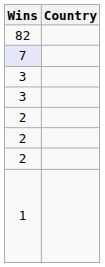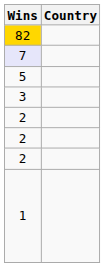(23, 35) no background -> (23, 35) gold background
(23, 76) 3 -> (23, 76) 5
